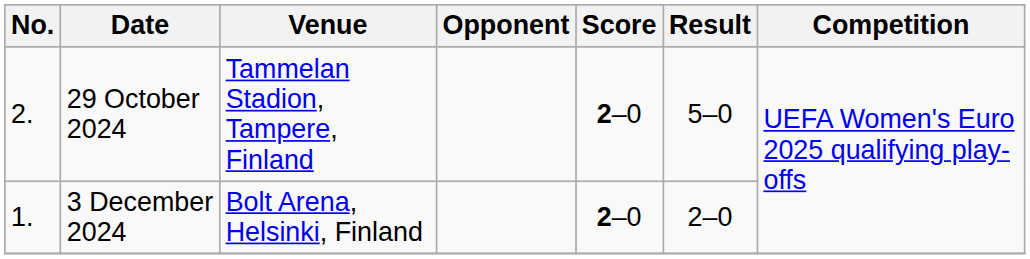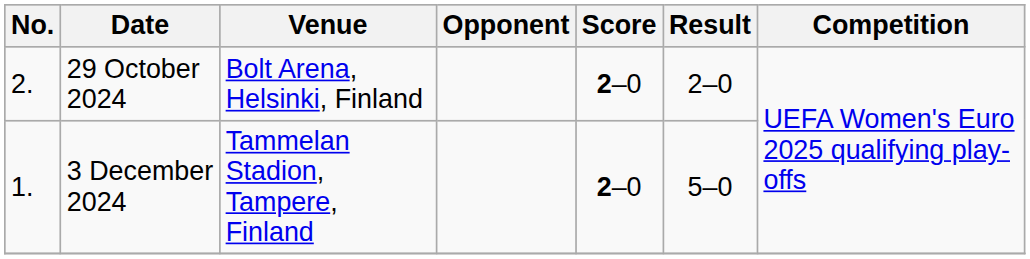(288, 113) Tammelan Stadion, Tampere, Finland -> (324, 83) Bolt Arena, Helsinki, Finland
(710, 113) 5–0 -> (710, 83) 2–0
(324, 216) Bolt Arena, Helsinki, Finland -> (288, 186) Tammelan Stadion, Tampere, Finland
(710, 216) 2–0 -> (710, 186) 5–0
